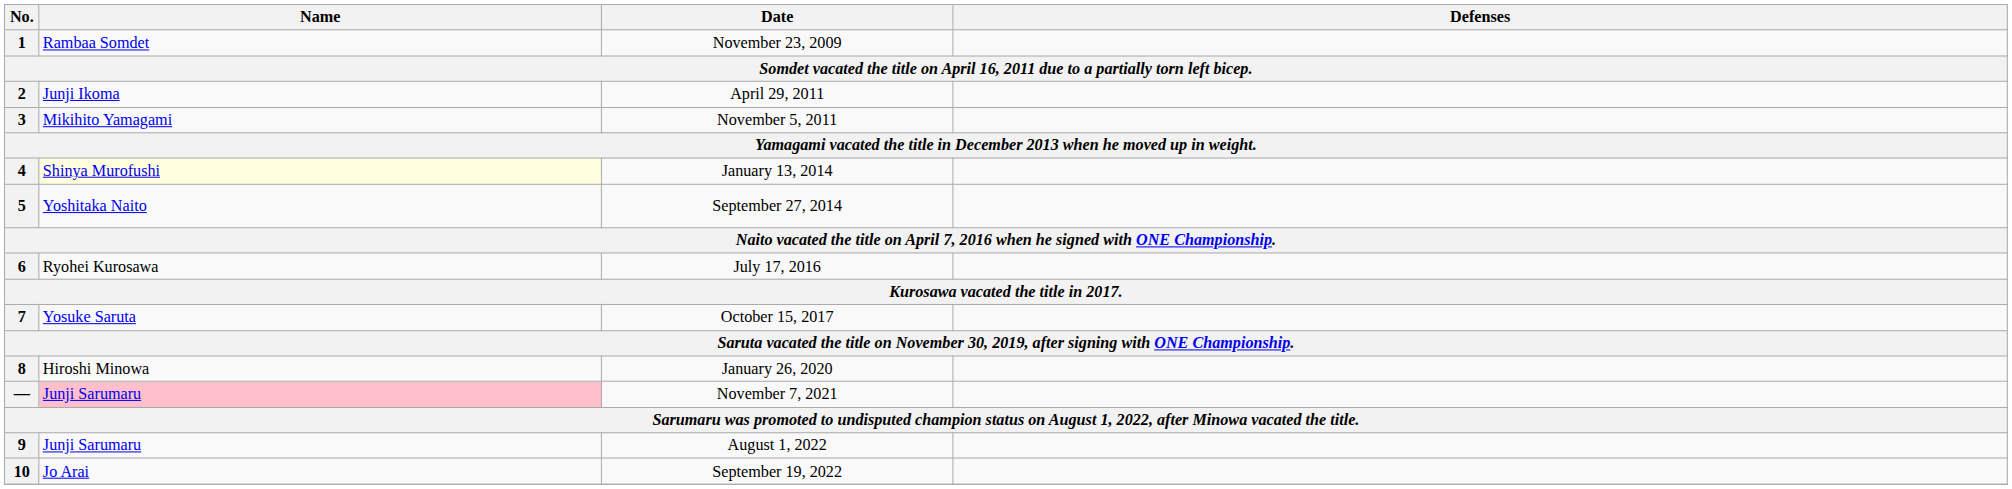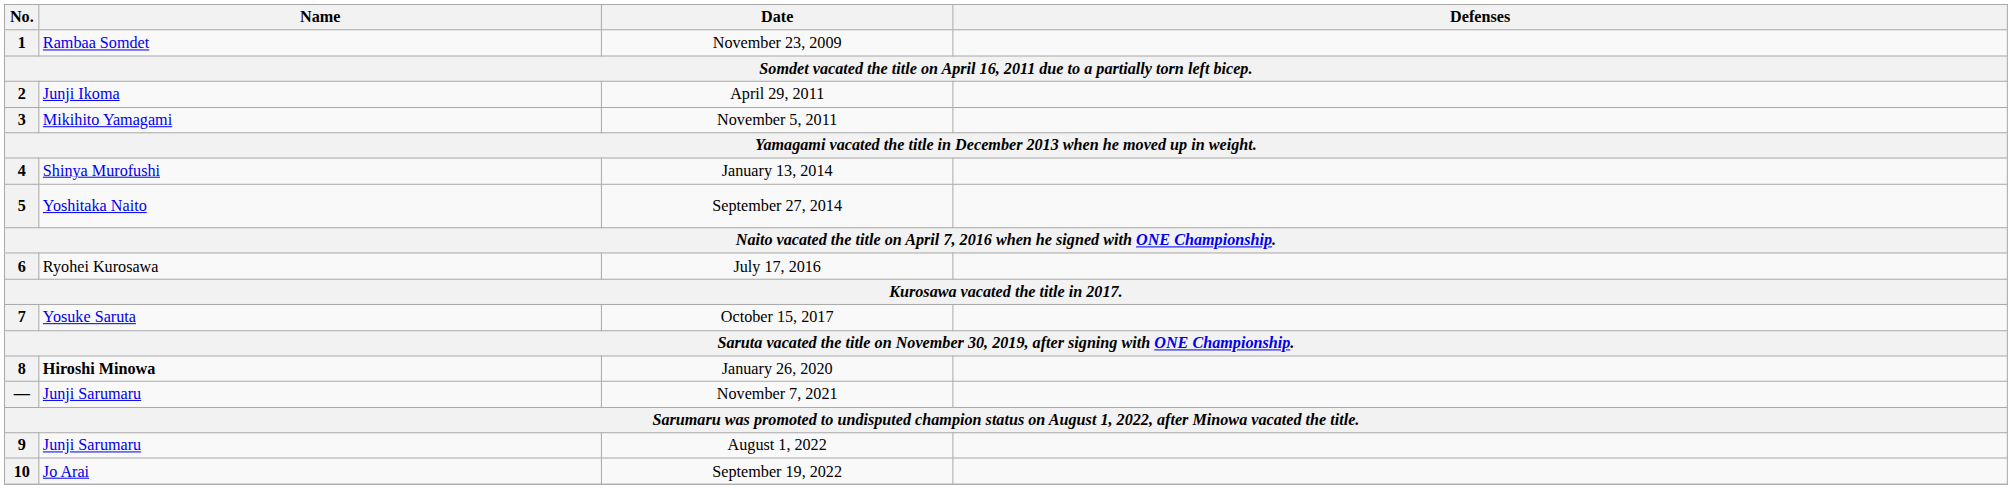(101, 171) lightyellow background -> (101, 171) no background
(96, 368) normal -> (99, 368) bold
(92, 394) pink background -> (92, 394) no background
